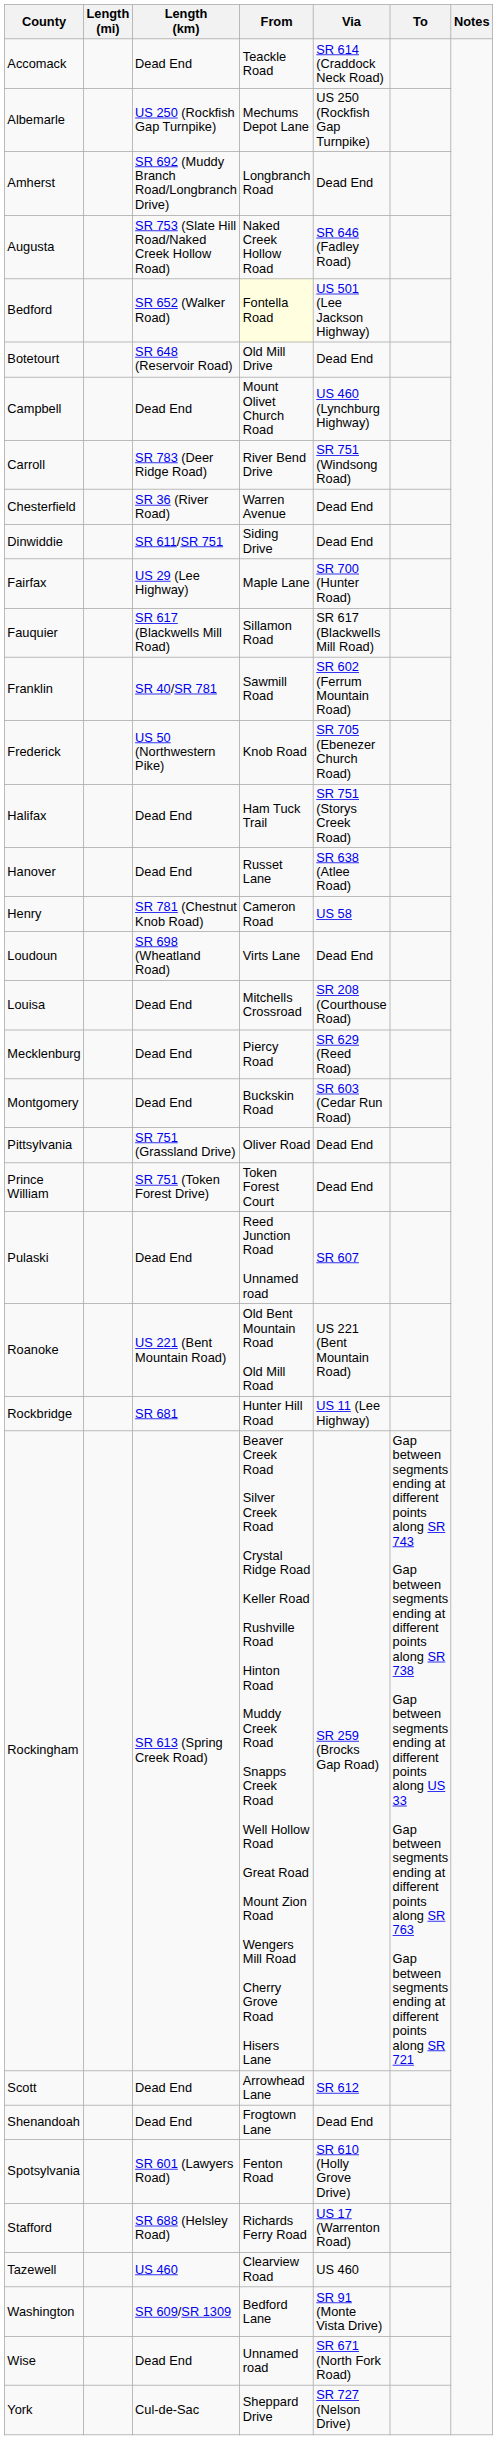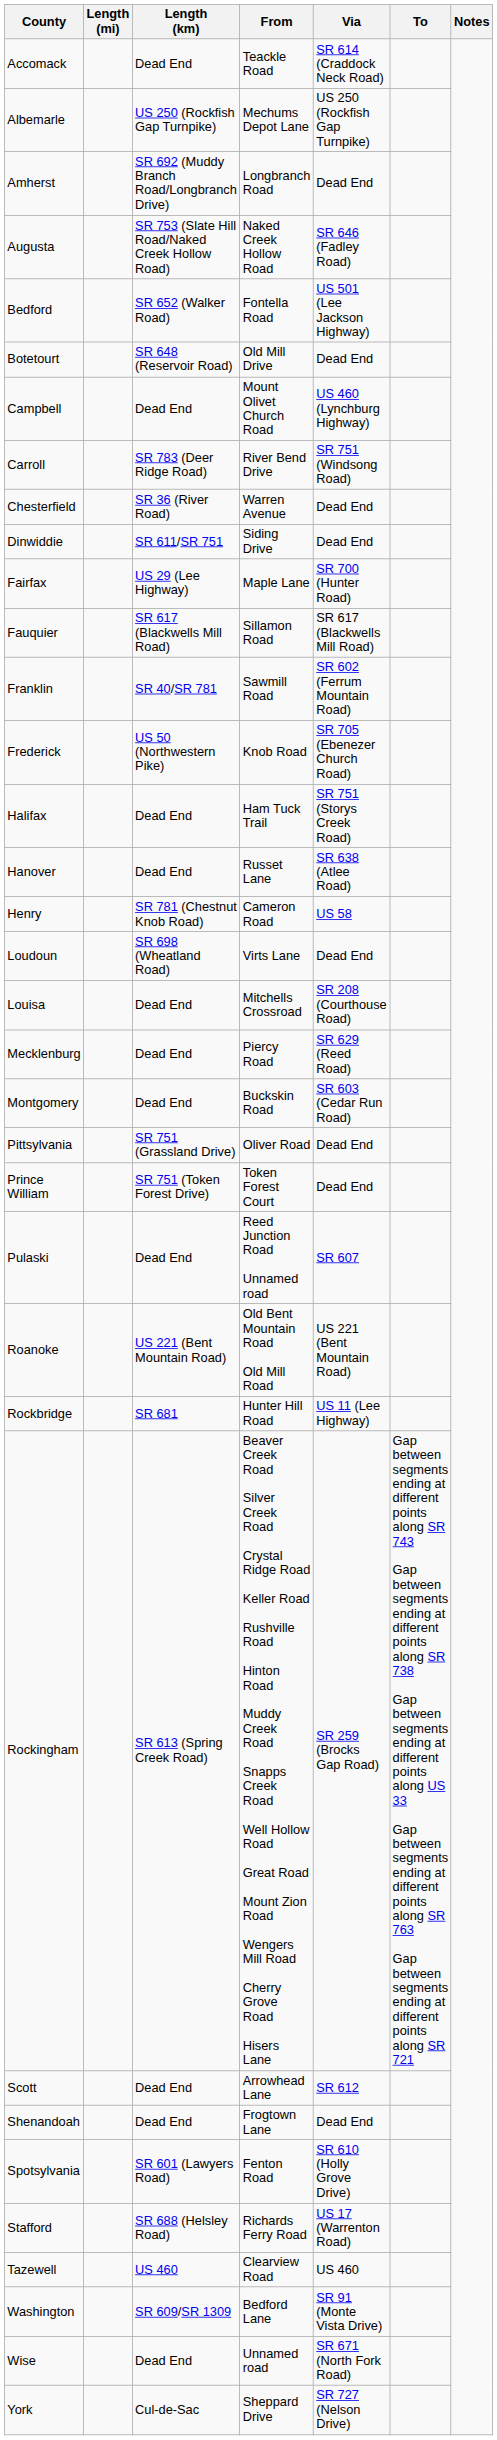(266, 310) lightyellow background -> (266, 310) no background
